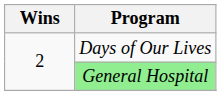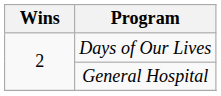(145, 76) lightgreen background -> (145, 76) no background
